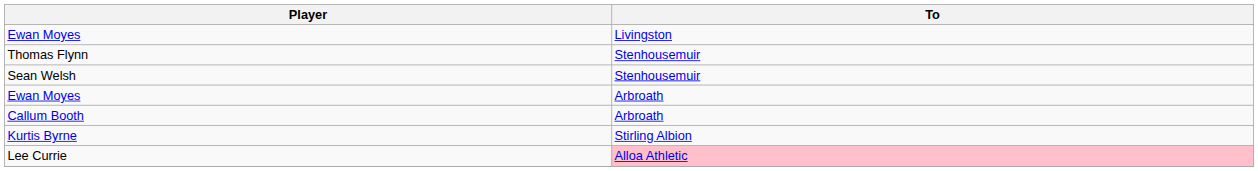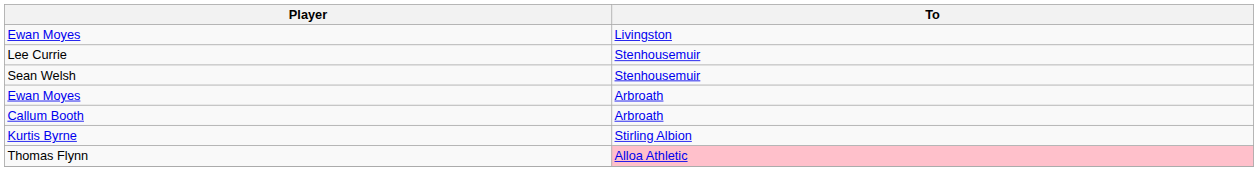(48, 55) Thomas Flynn -> (37, 55) Lee Currie
(37, 156) Lee Currie -> (48, 156) Thomas Flynn
